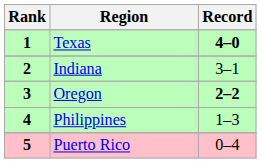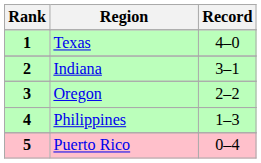(227, 42) bold -> (227, 42) normal
(227, 94) bold -> (227, 94) normal
